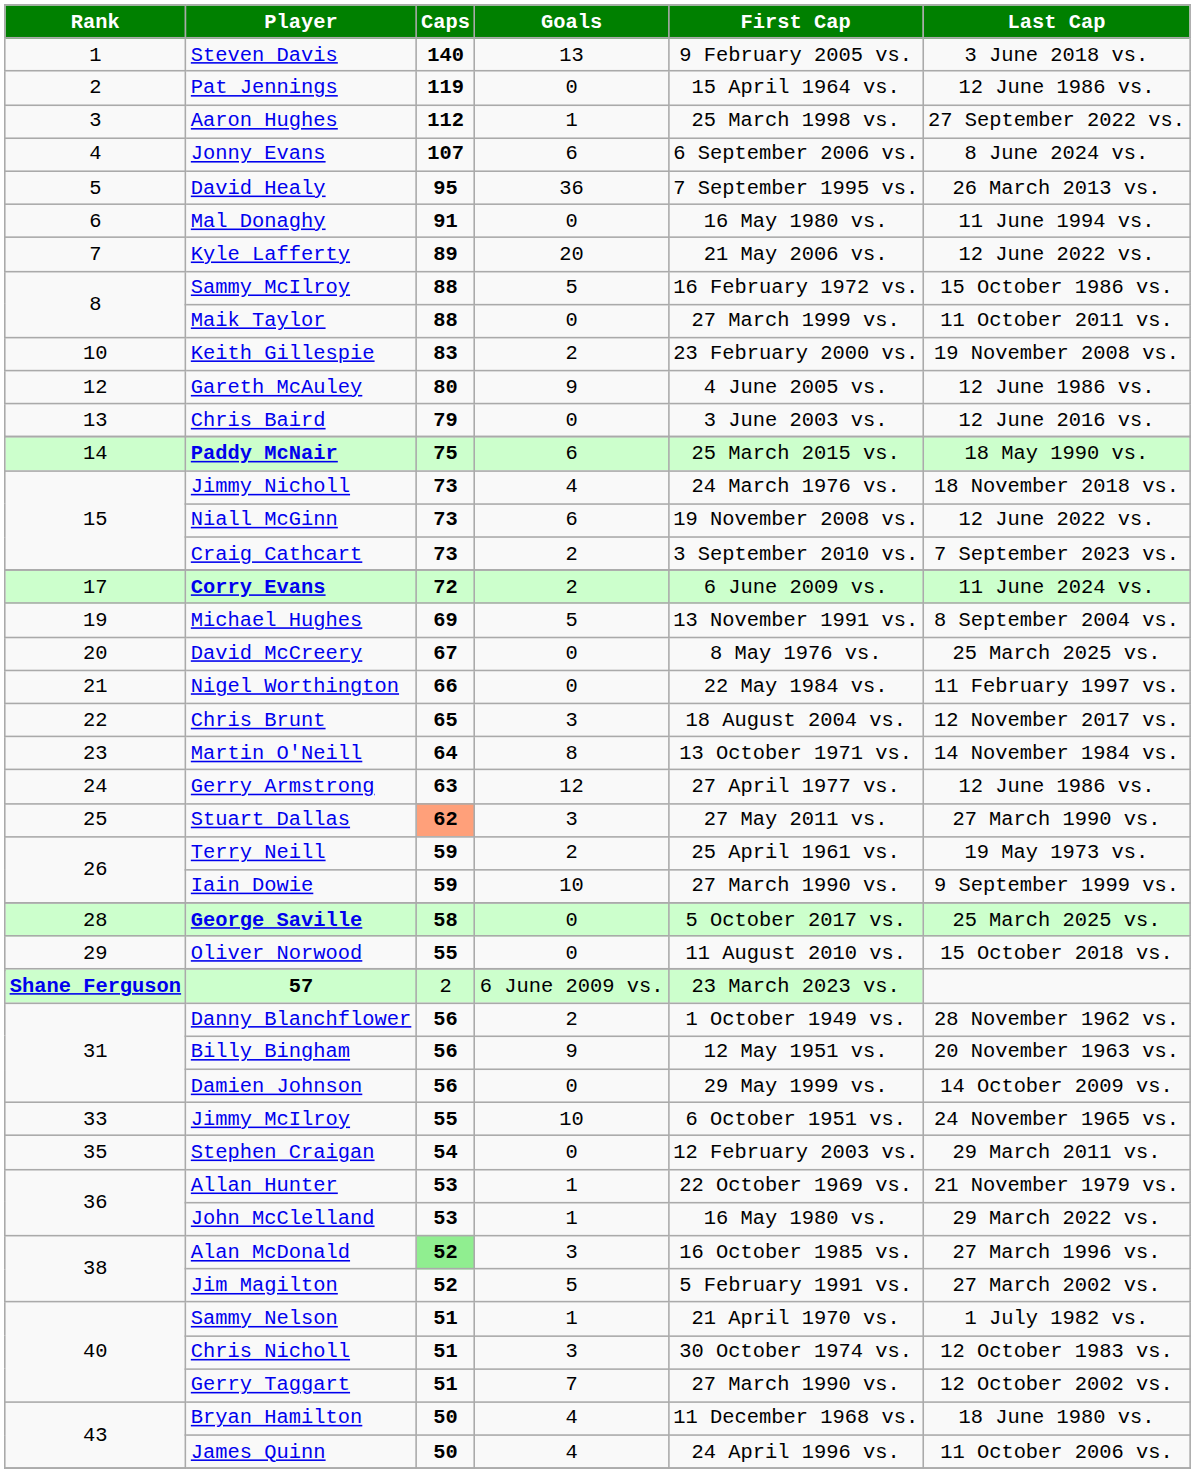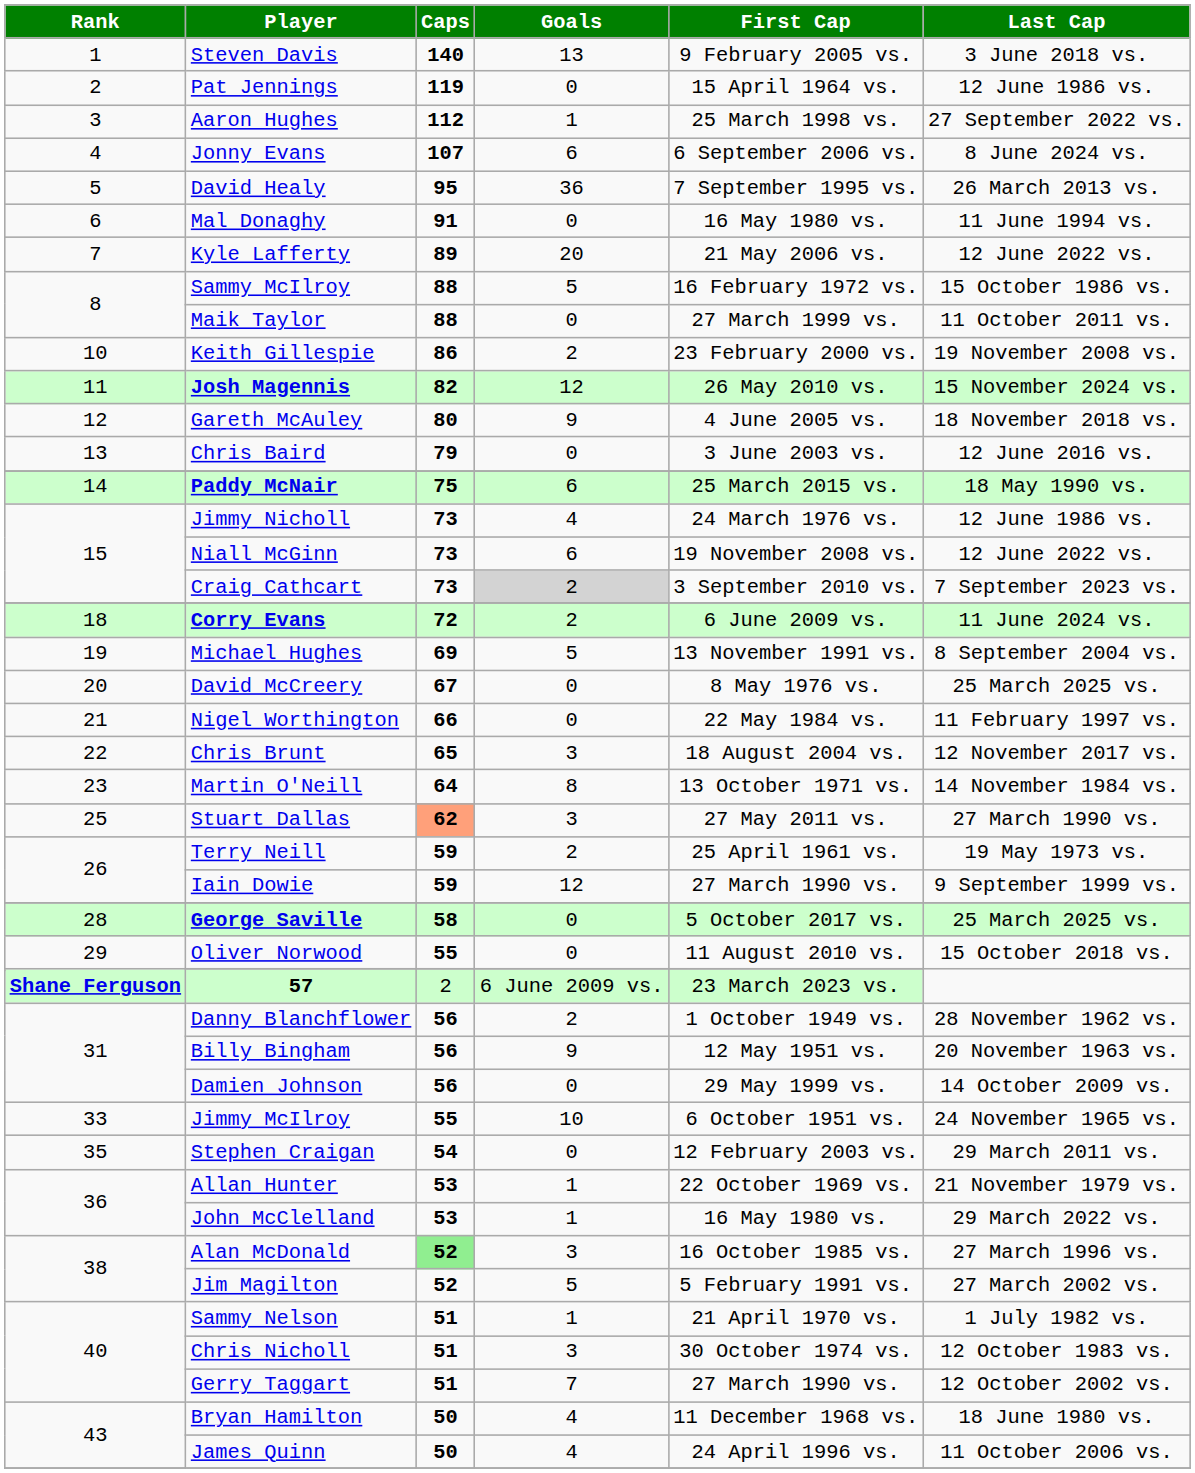(446, 354) 83 -> (446, 354) 86
+ row: (270, 387)
(1057, 387) 12 June 1986 vs. -> (1056, 421) 18 November 2018 vs.
(1056, 487) 18 November 2018 vs. -> (1057, 520) 12 June 1986 vs.
(572, 554) no background -> (572, 587) lightgrey background
(95, 587) 17 -> (95, 620) 18
- row: (283, 786)
(572, 886) 10 -> (572, 886) 12
